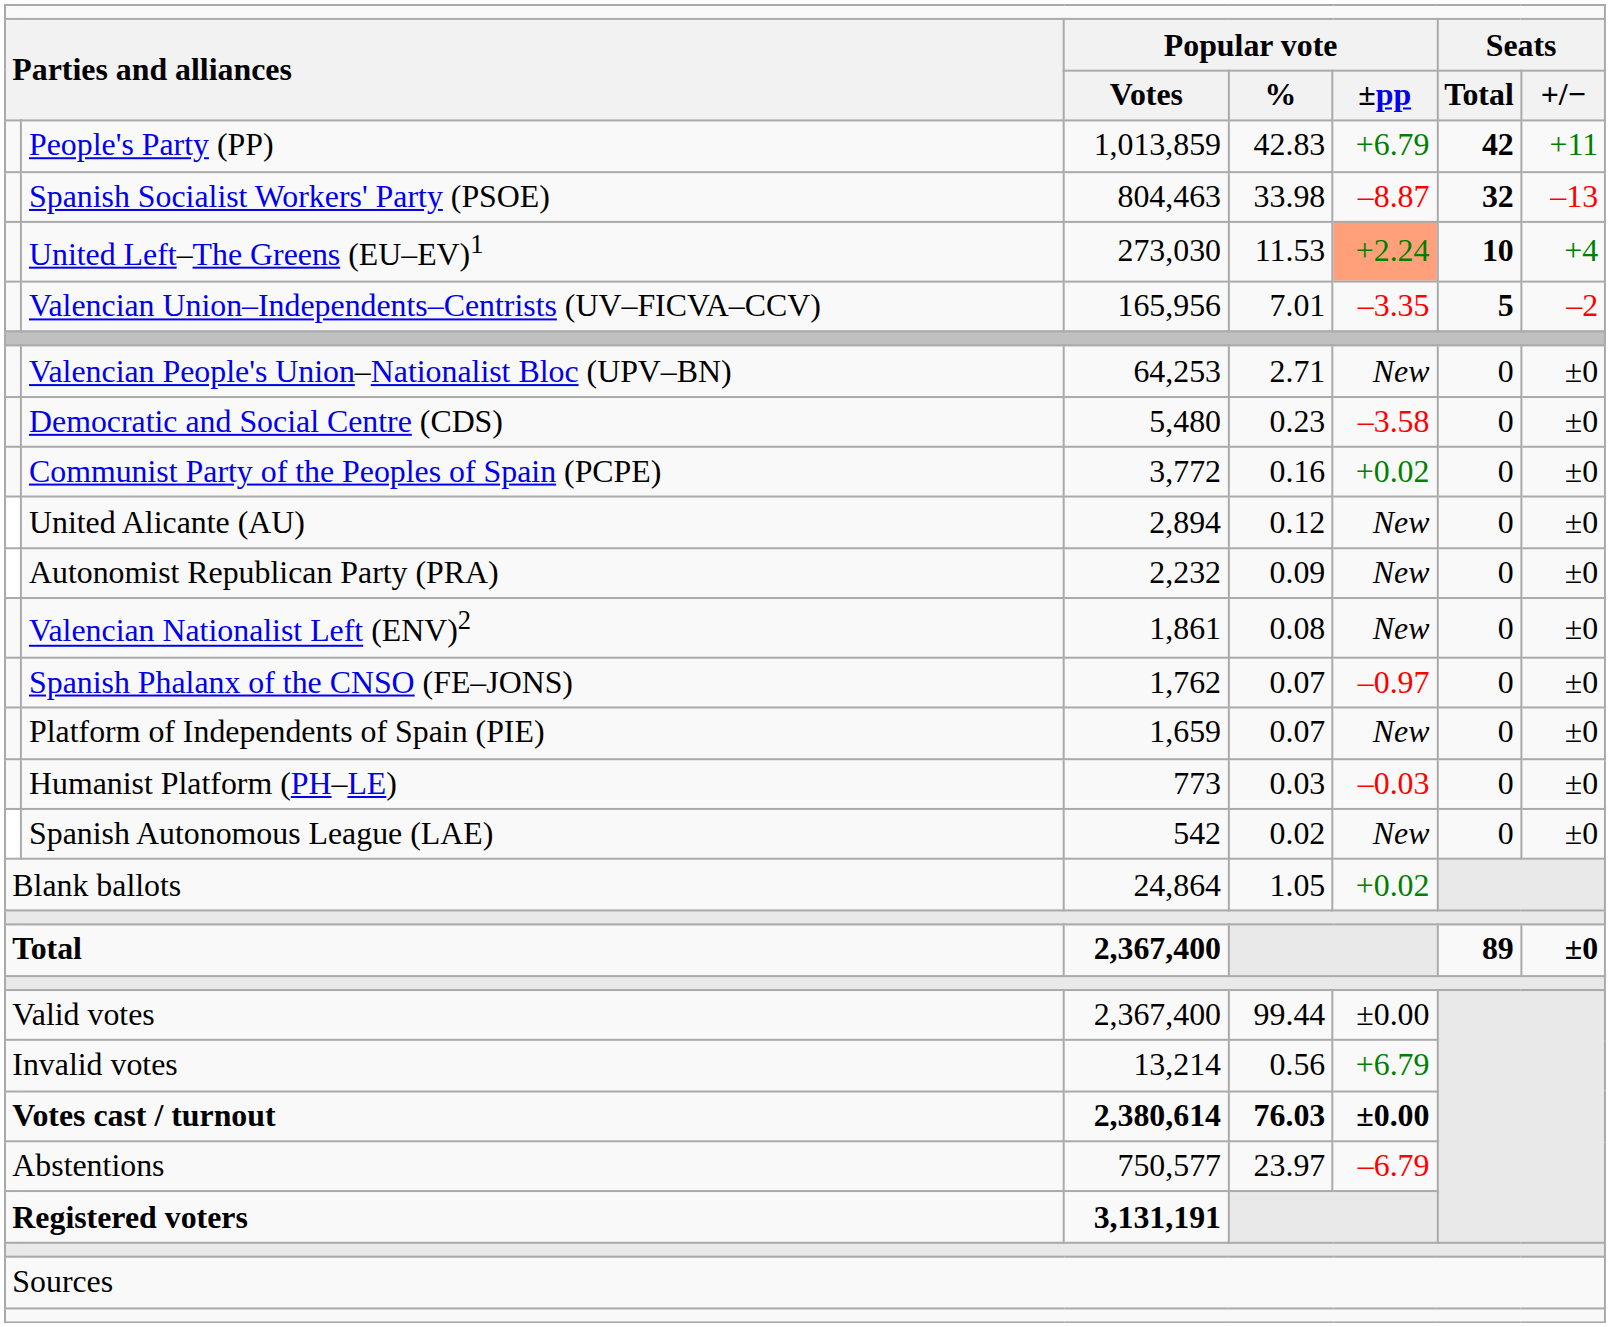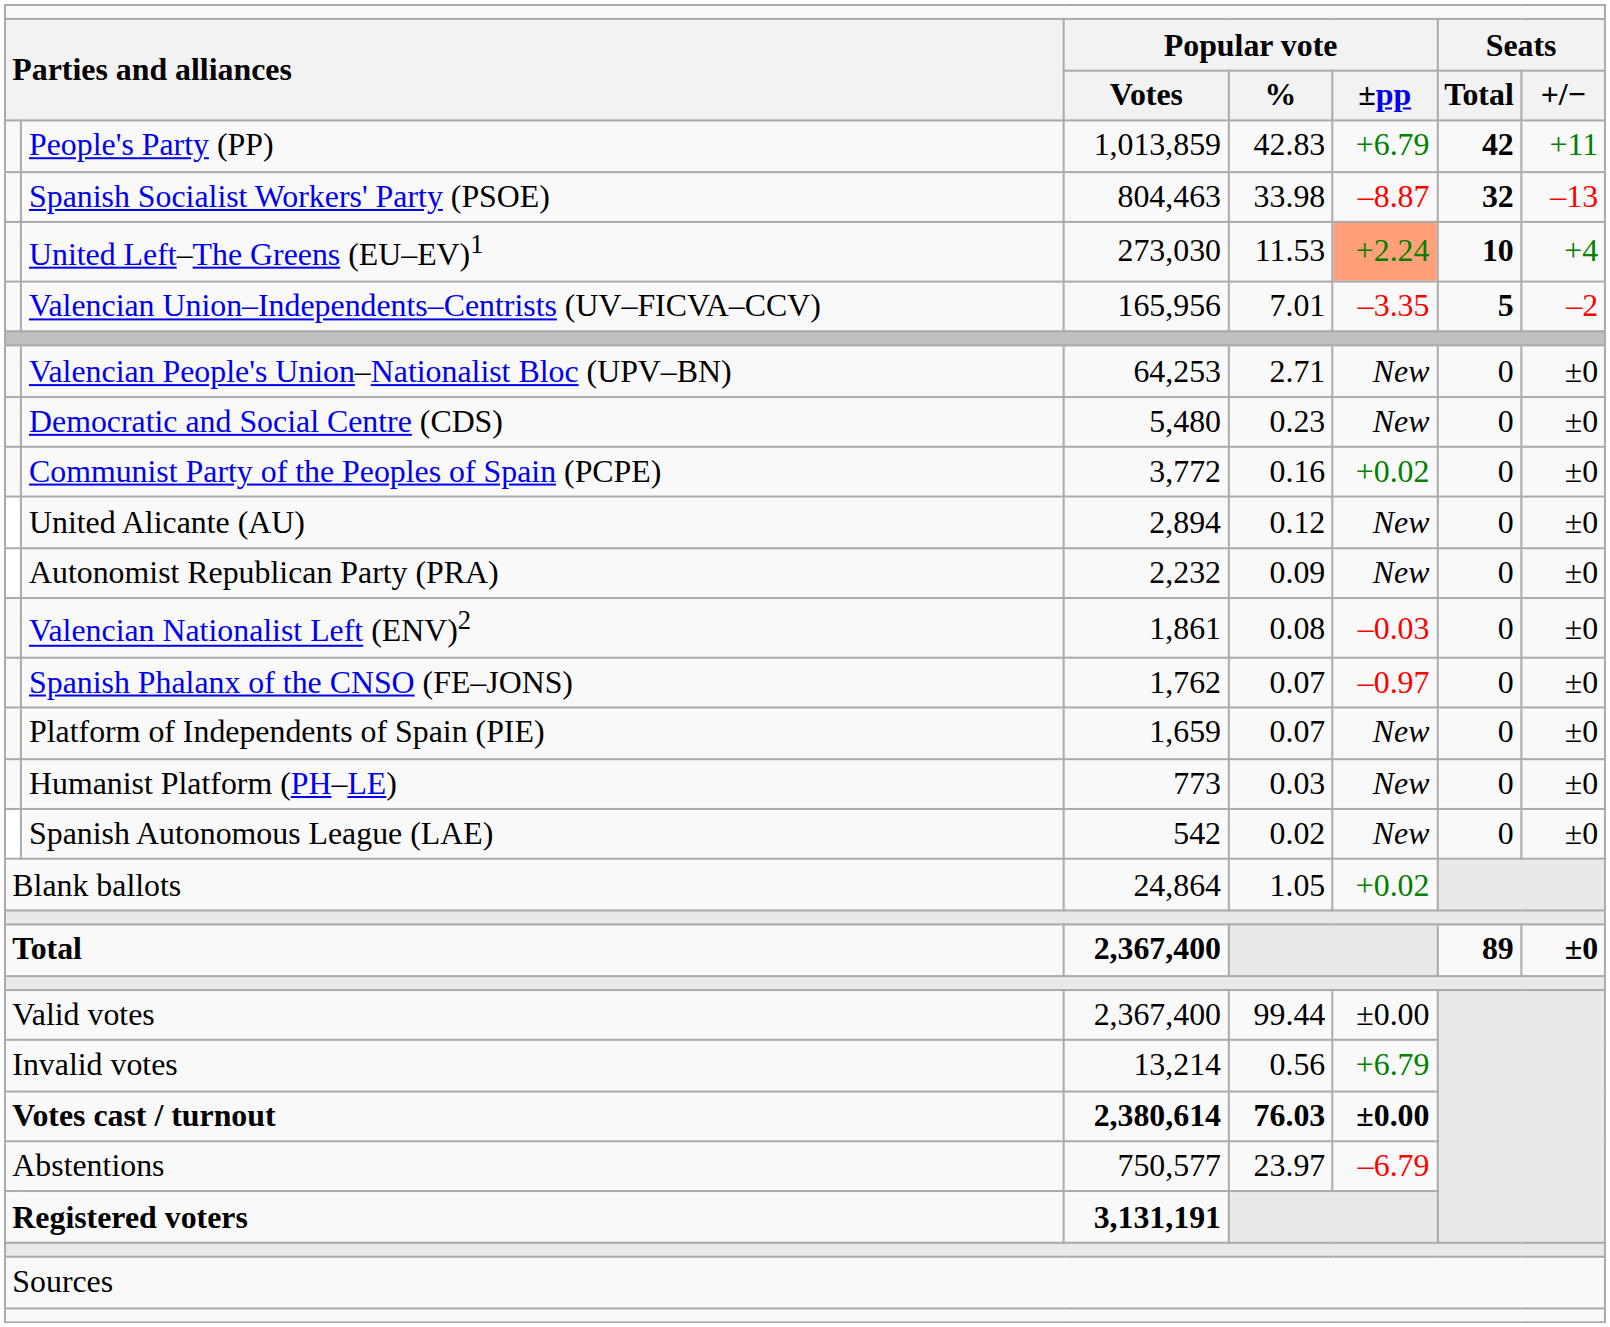(1394, 421) –3.58 -> (1401, 421) New
(1401, 627) New -> (1394, 627) –0.03
(1394, 783) –0.03 -> (1401, 783) New
